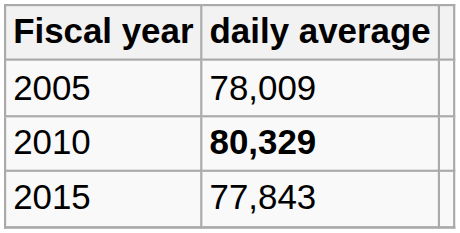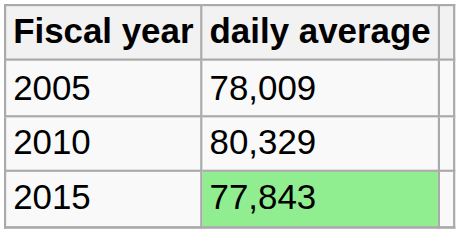(263, 142) bold -> (263, 142) normal
(263, 198) no background -> (263, 198) lightgreen background
